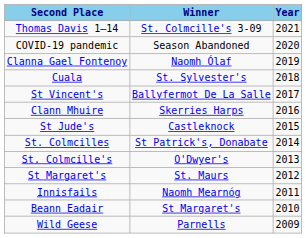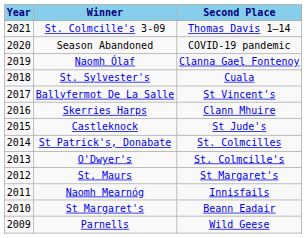columns swapped: (288, 13) <-> (67, 13)
